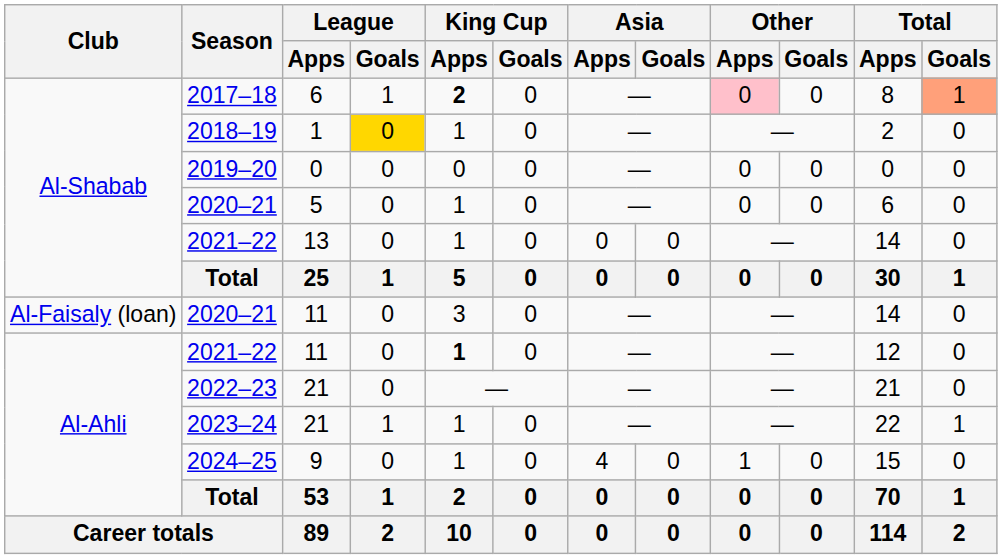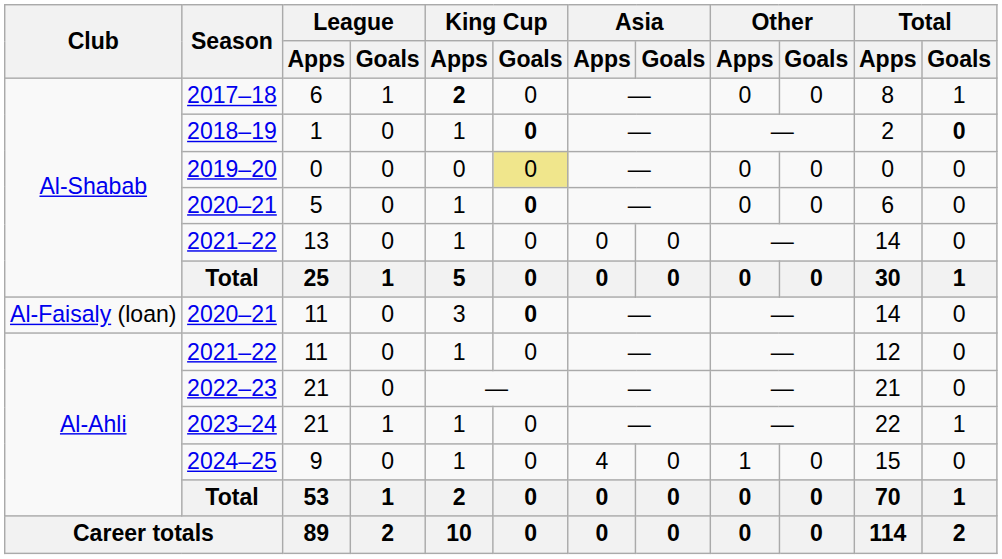(745, 95) pink background -> (745, 95) no background
(959, 95) lightsalmon background -> (959, 95) no background
(388, 132) gold background -> (388, 132) no background
(531, 132) normal -> (531, 132) bold
(959, 132) normal -> (959, 132) bold
(531, 168) no background -> (531, 168) khaki background
(531, 205) normal -> (531, 205) bold
(531, 315) normal -> (531, 315) bold
(459, 351) bold -> (459, 351) normal
